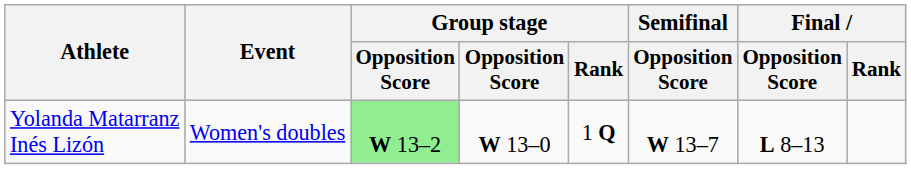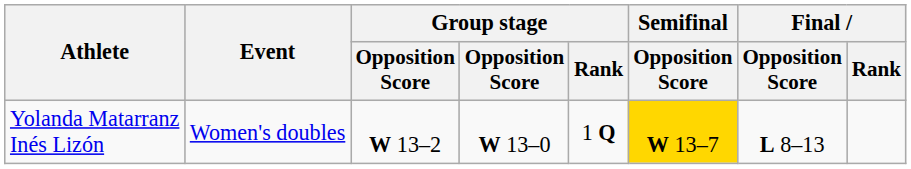(405, 145) lightgreen background -> (405, 145) no background
(683, 145) no background -> (683, 145) gold background
